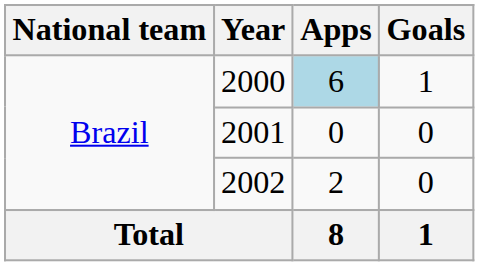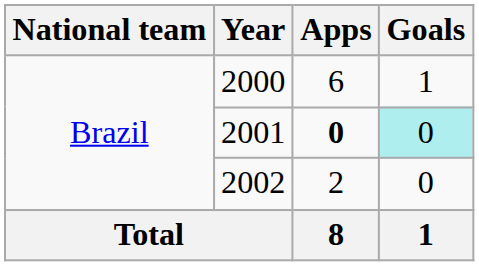(336, 81) lightblue background -> (336, 81) no background
(336, 132) normal -> (336, 132) bold
(426, 132) no background -> (426, 132) paleturquoise background
